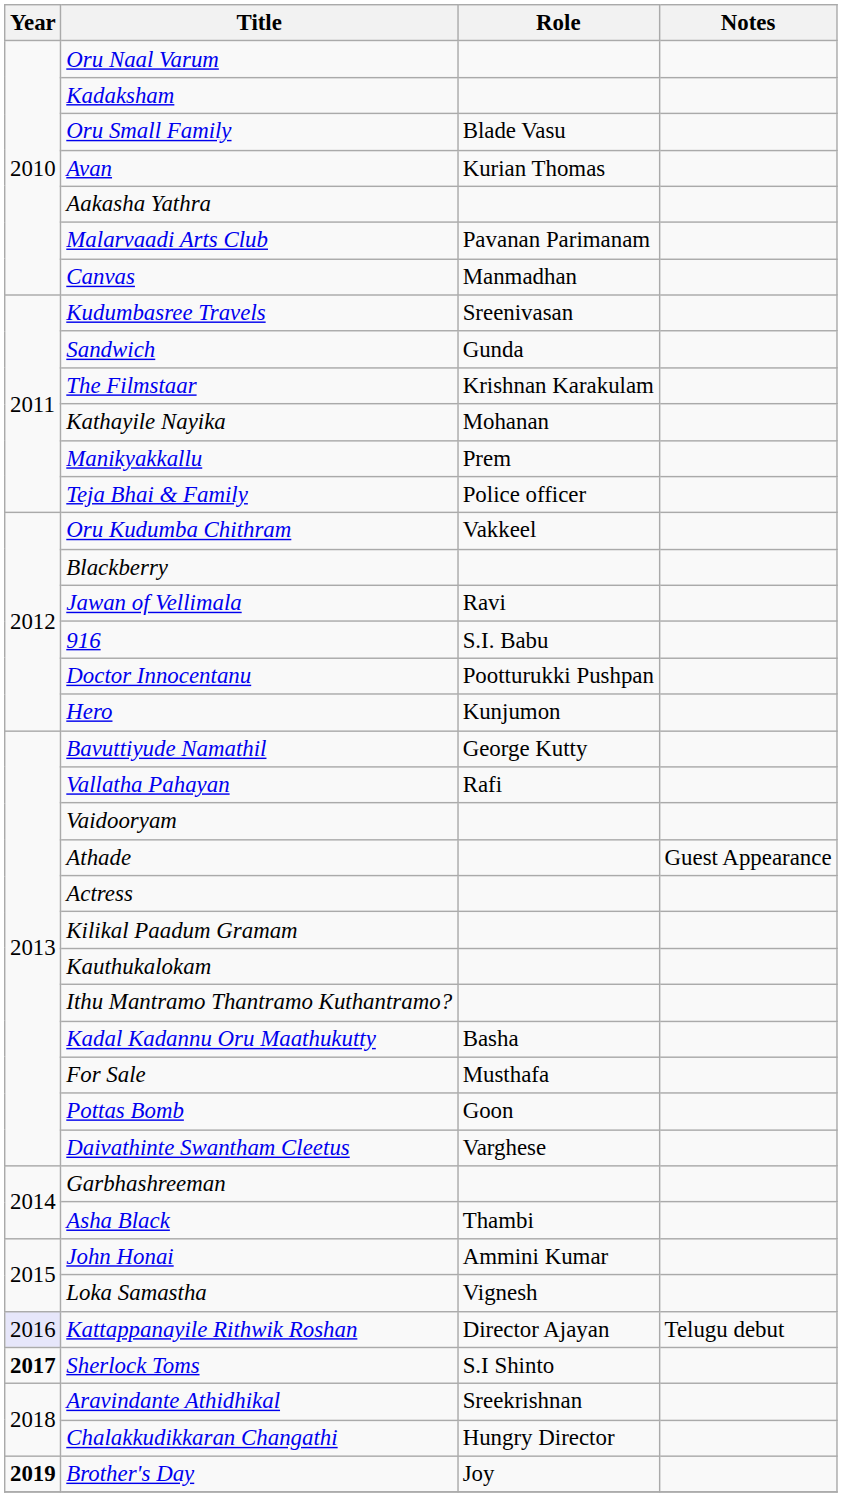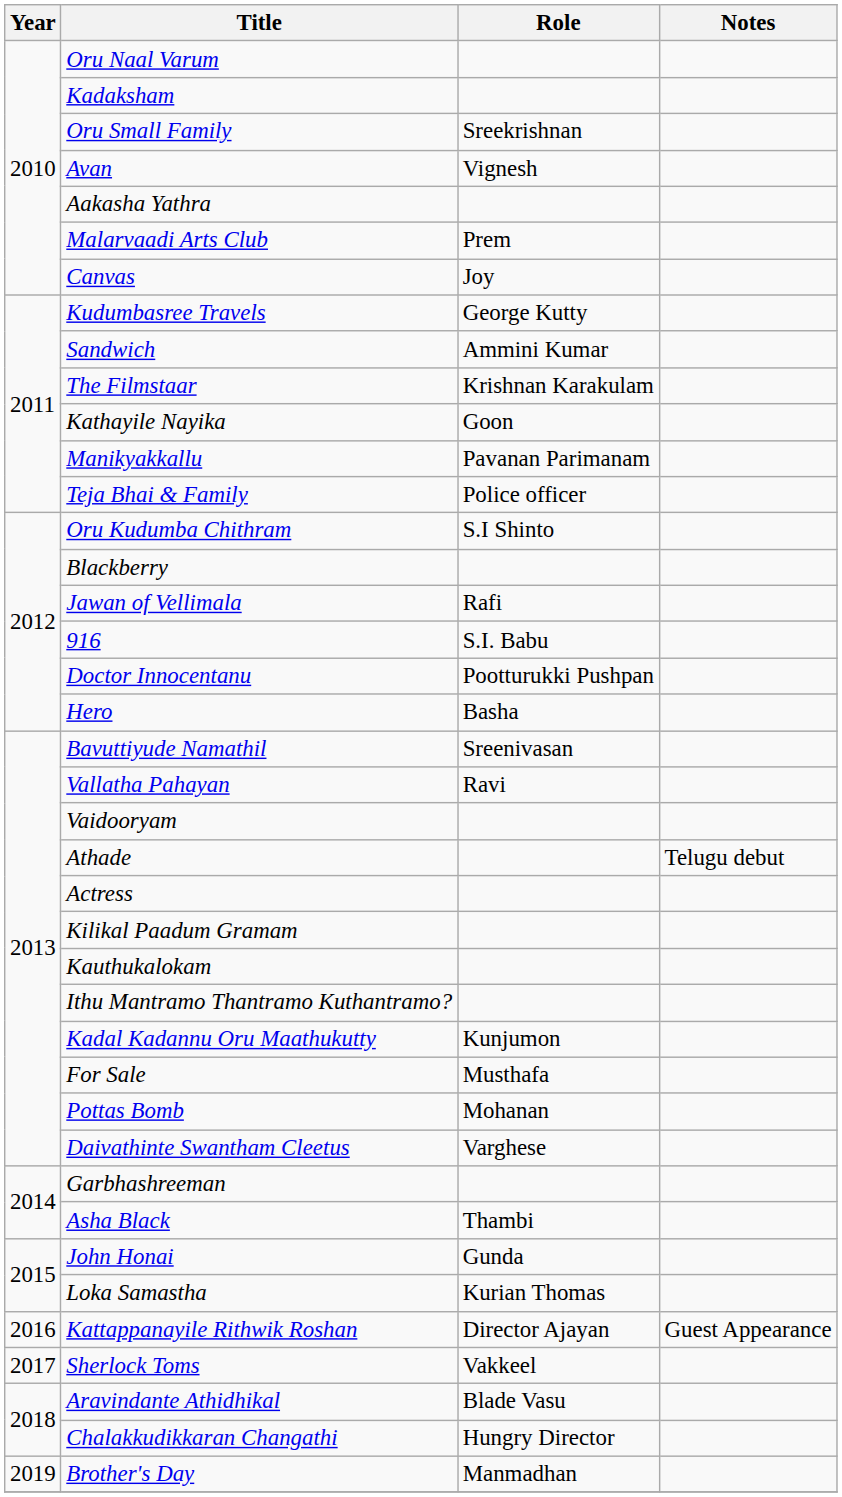(514, 131) Blade Vasu -> (522, 131) Sreekrishnan
(534, 167) Kurian Thomas -> (500, 167) Vignesh
(556, 240) Pavanan Parimanam -> (487, 240) Prem
(520, 276) Manmadhan -> (479, 276) Joy
(518, 312) Sreenivasan -> (525, 312) George Kutty
(493, 349) Gunda -> (535, 349) Ammini Kumar
(506, 421) Mohanan -> (488, 421) Goon
(487, 458) Prem -> (556, 458) Pavanan Parimanam
(499, 530) Vakkeel -> (508, 530) S.I Shinto
(484, 603) Ravi -> (482, 603) Rafi
(512, 712) Kunjumon -> (491, 712) Basha
(525, 748) George Kutty -> (518, 748) Sreenivasan
(482, 784) Rafi -> (484, 784) Ravi
(748, 857) Guest Appearance -> (724, 857) Telugu debut
(491, 1038) Basha -> (512, 1038) Kunjumon
(488, 1111) Goon -> (506, 1111) Mohanan
(535, 1256) Ammini Kumar -> (493, 1256) Gunda
(500, 1292) Vignesh -> (534, 1292) Kurian Thomas
(33, 1328) lavender background -> (33, 1328) no background
(724, 1328) Telugu debut -> (748, 1328) Guest Appearance
(33, 1365) bold -> (33, 1365) normal
(508, 1365) S.I Shinto -> (499, 1365) Vakkeel
(522, 1401) Sreekrishnan -> (514, 1401) Blade Vasu
(33, 1474) bold -> (33, 1474) normal
(479, 1474) Joy -> (520, 1474) Manmadhan
